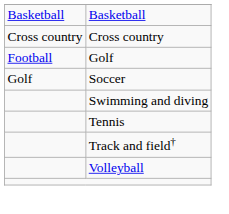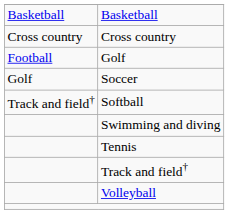+ row: (122, 102)
